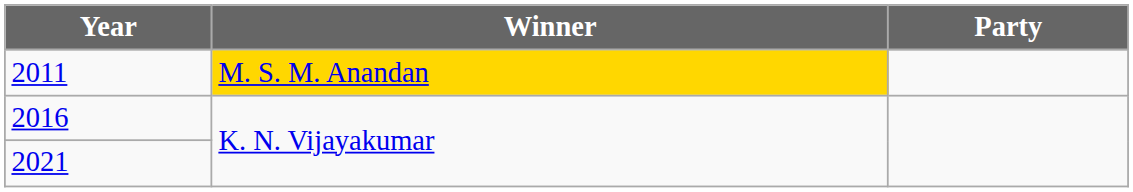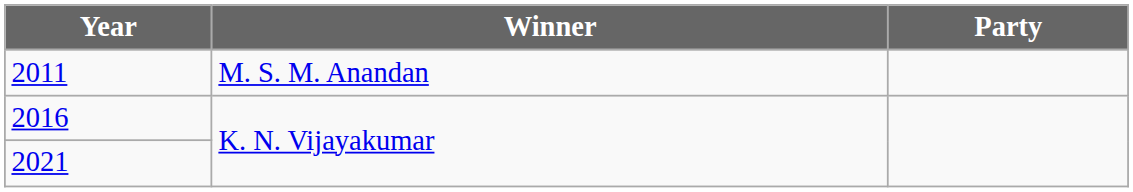(324, 72) gold background -> (324, 72) no background
